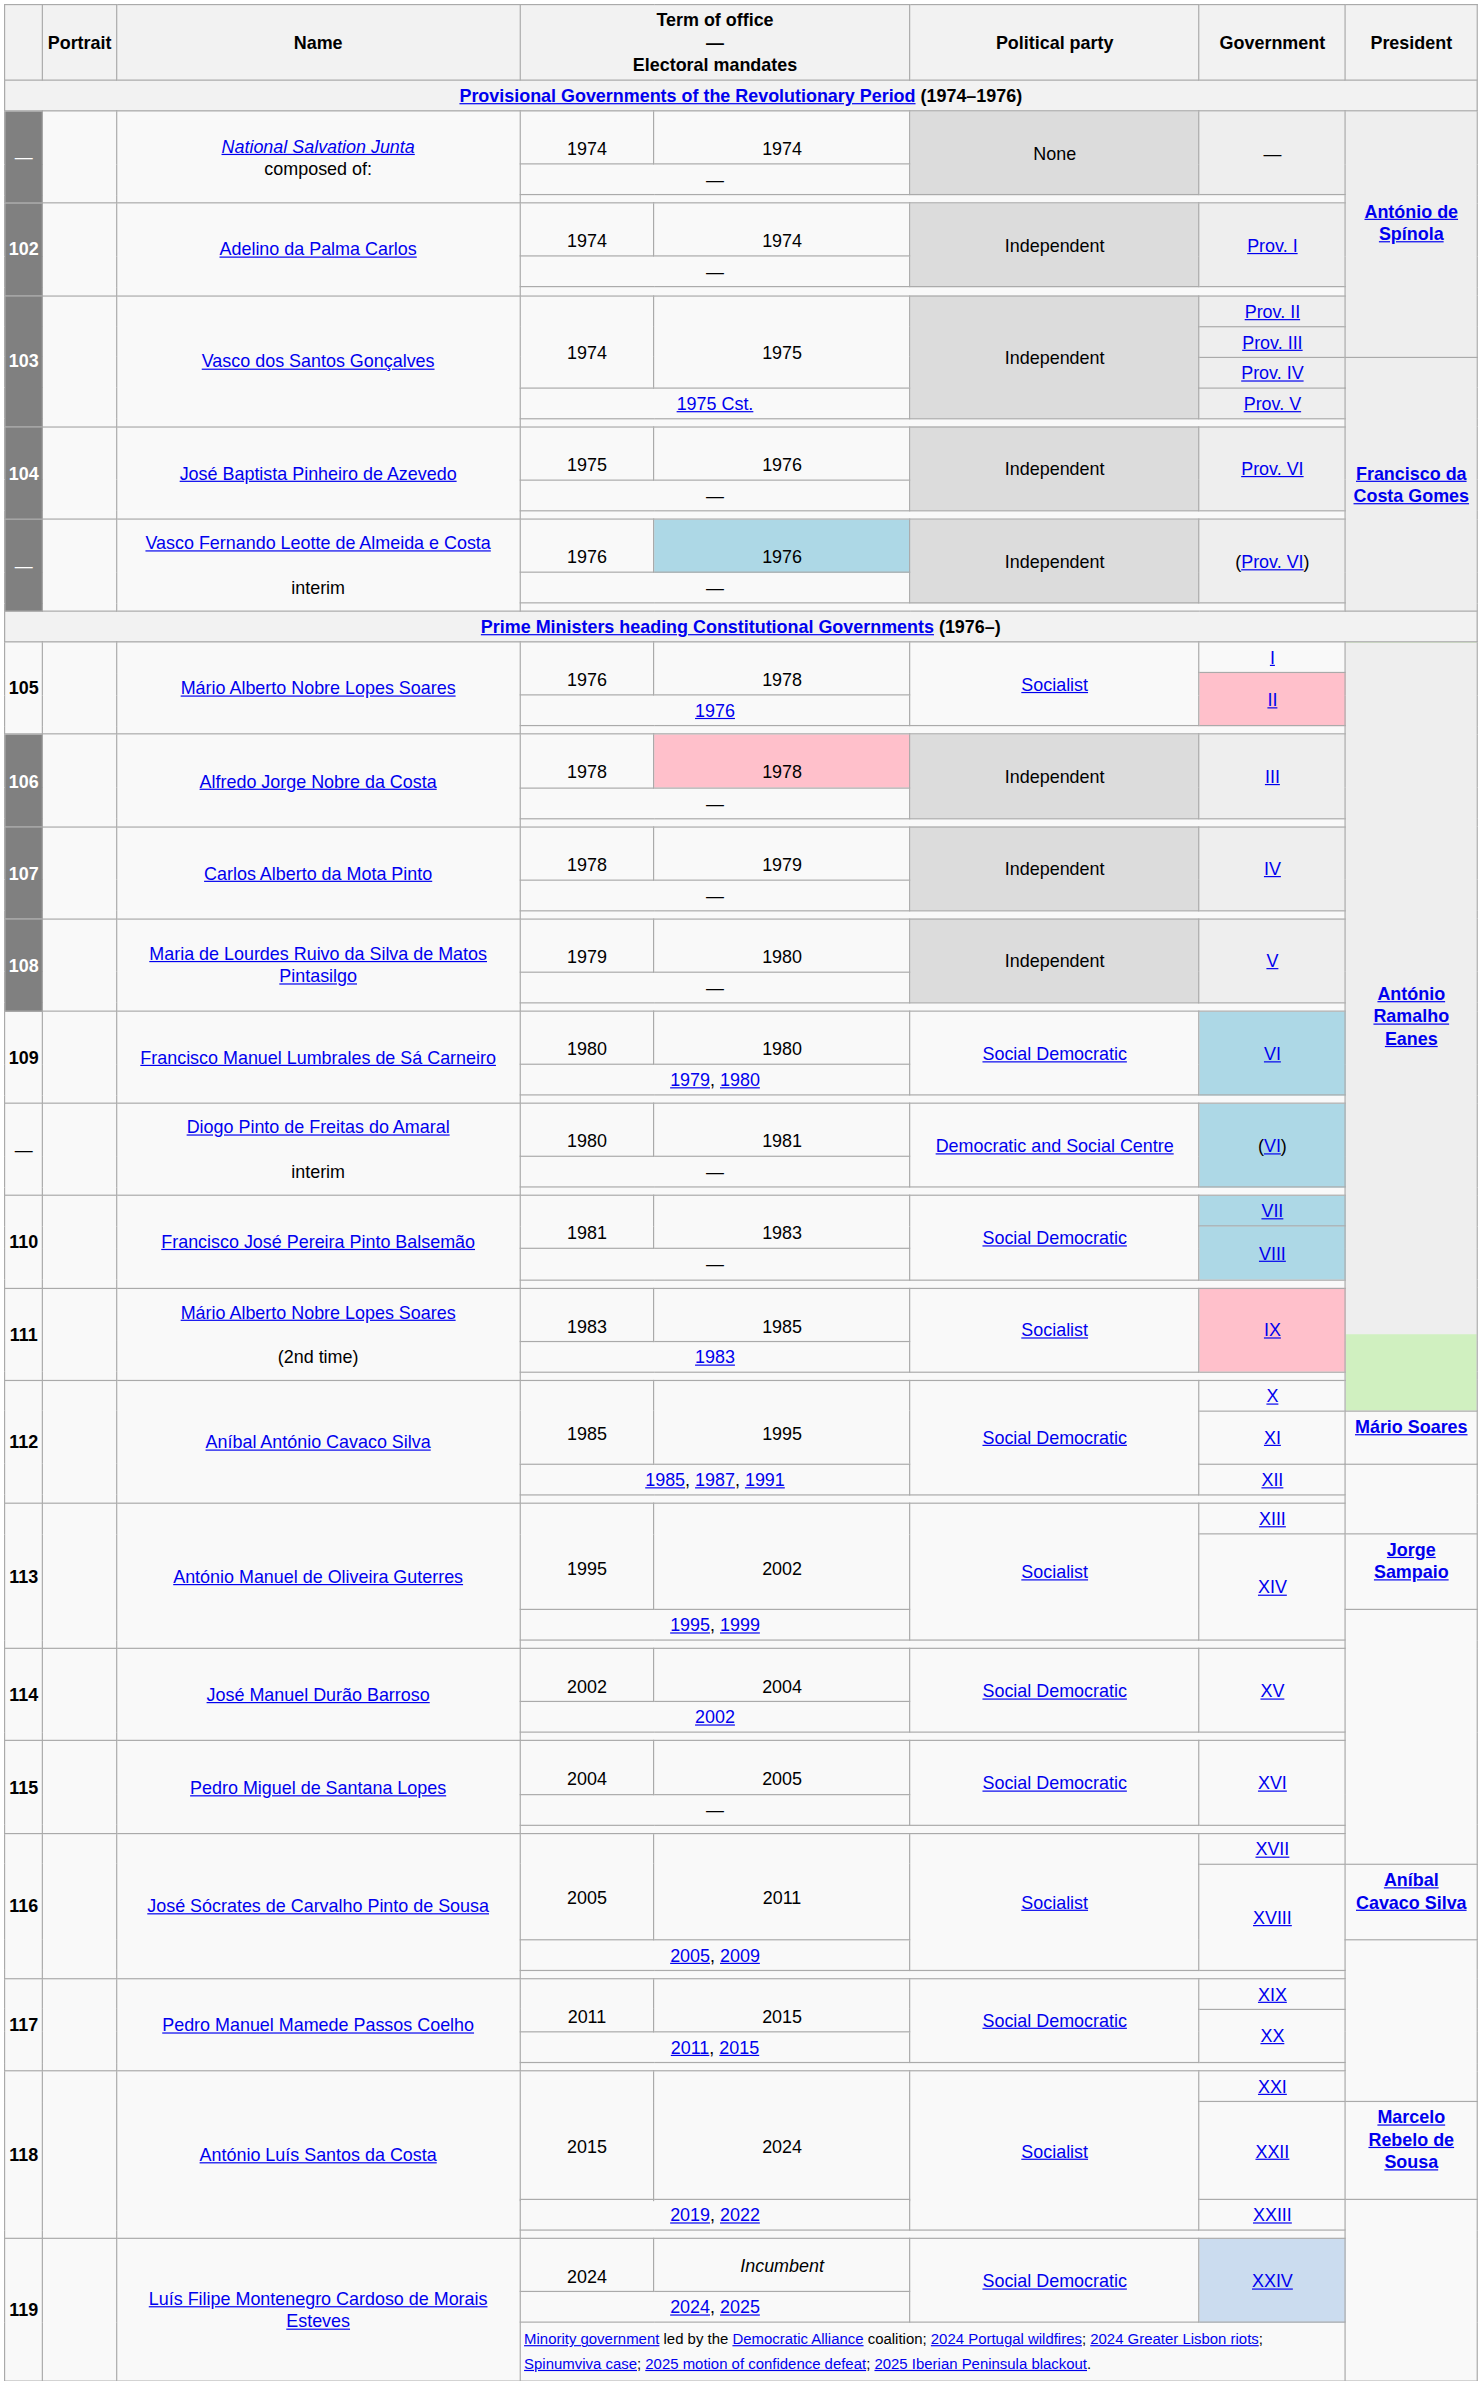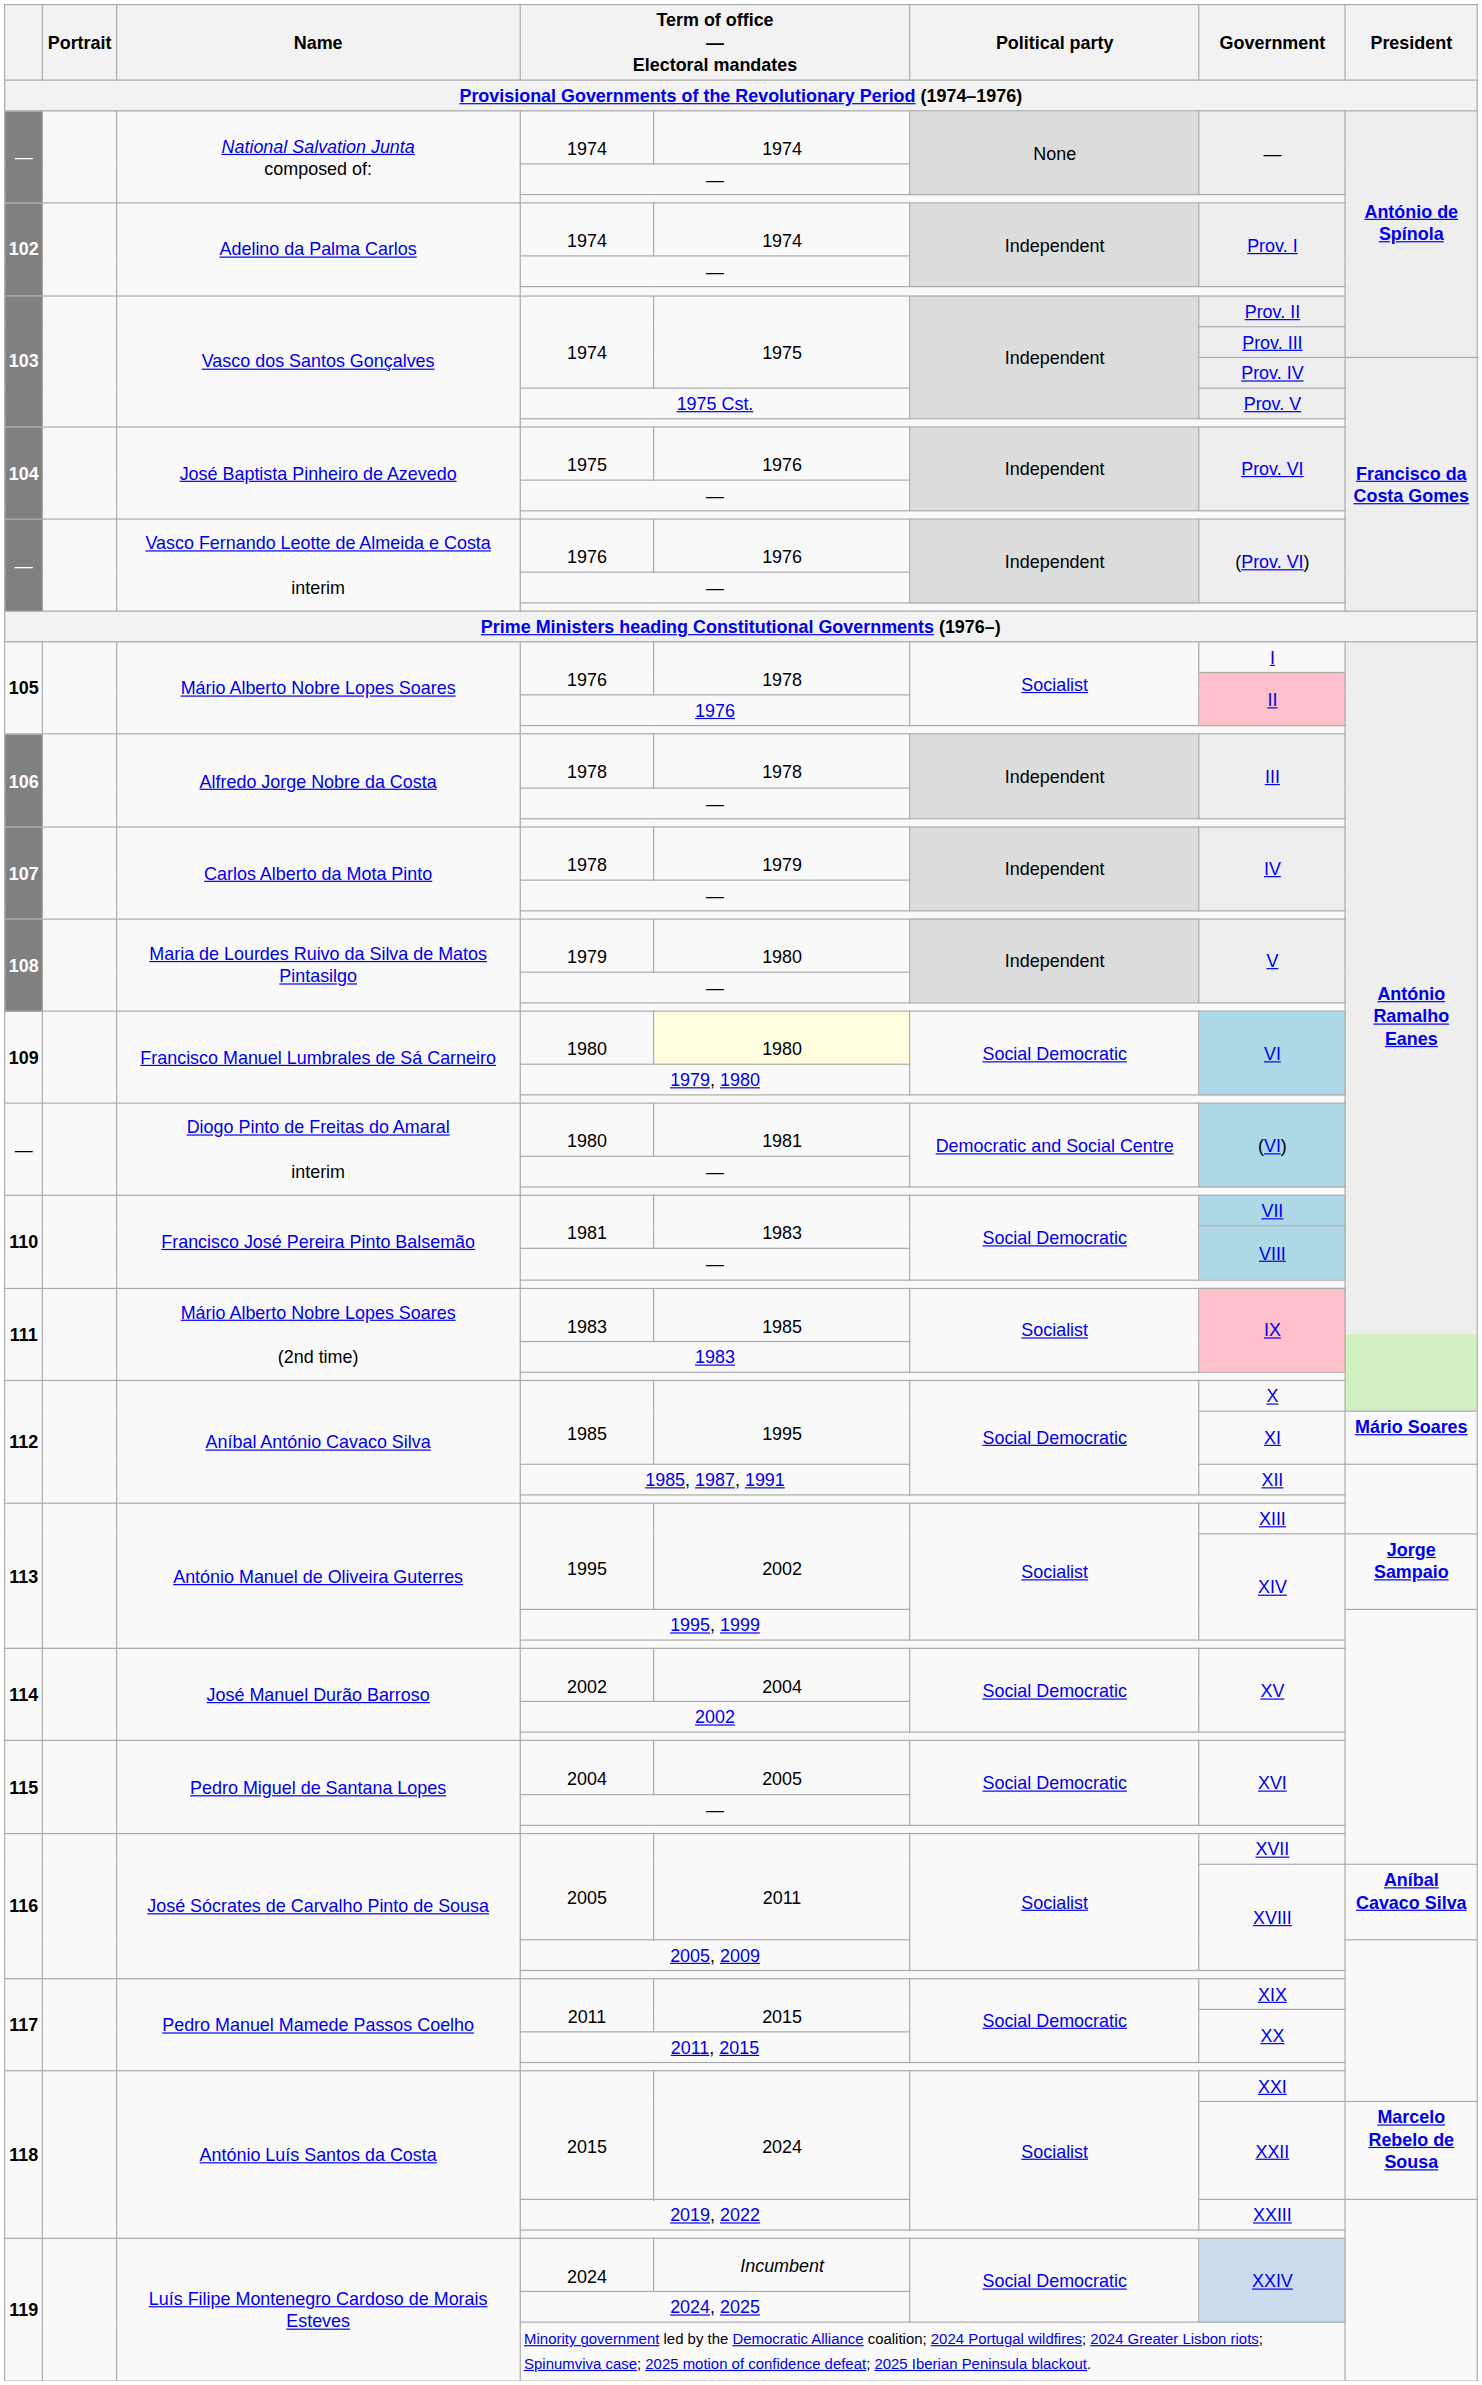(782, 557) lightblue background -> (782, 557) no background
(782, 772) pink background -> (782, 772) no background
(782, 1049) no background -> (782, 1049) lightyellow background
